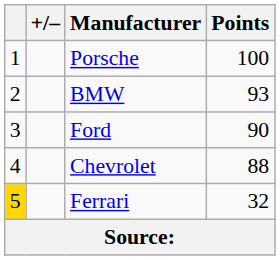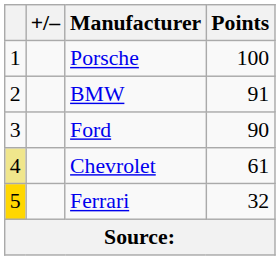(258, 94) 93 -> (258, 94) 91
(15, 165) no background -> (15, 165) khaki background
(258, 165) 88 -> (258, 165) 61
